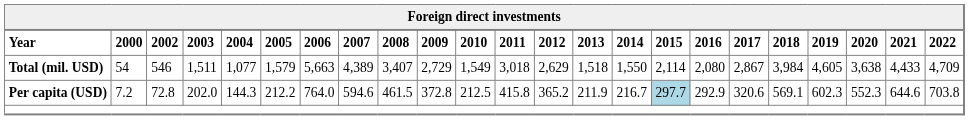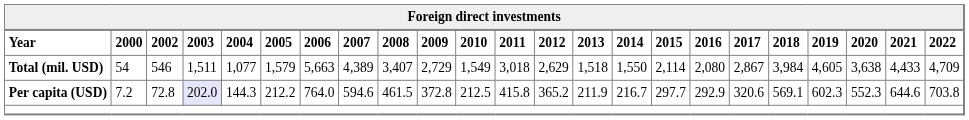(202, 92) no background -> (202, 92) lavender background
(671, 92) lightblue background -> (671, 92) no background
